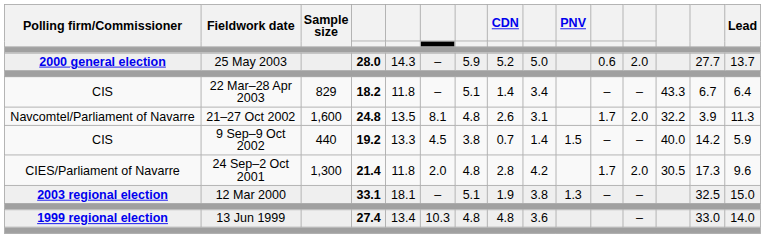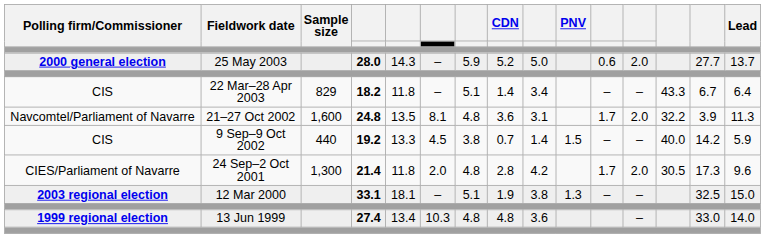(505, 116) 2.6 -> (505, 116) 3.6
